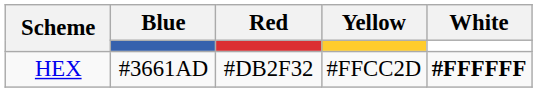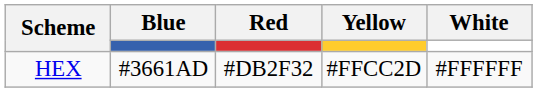(479, 69) bold -> (479, 69) normal
